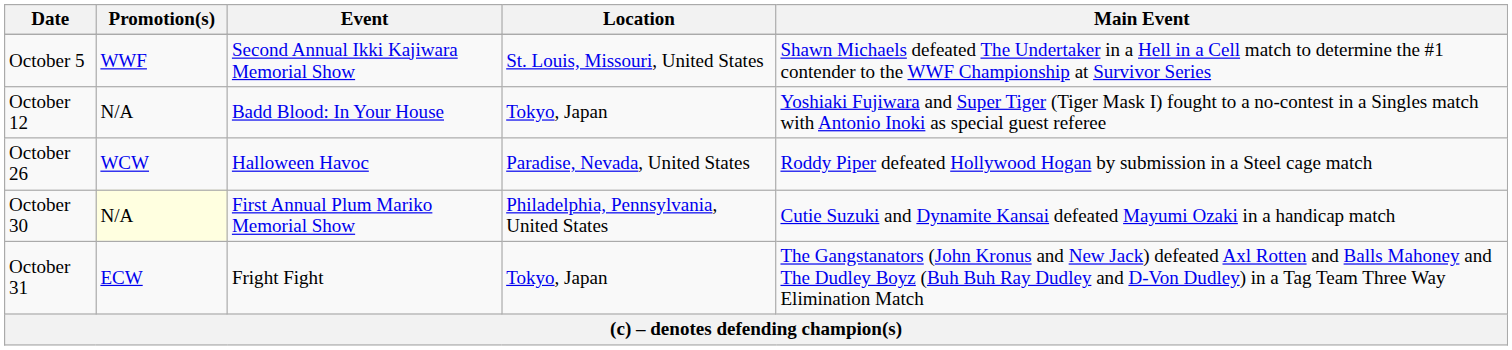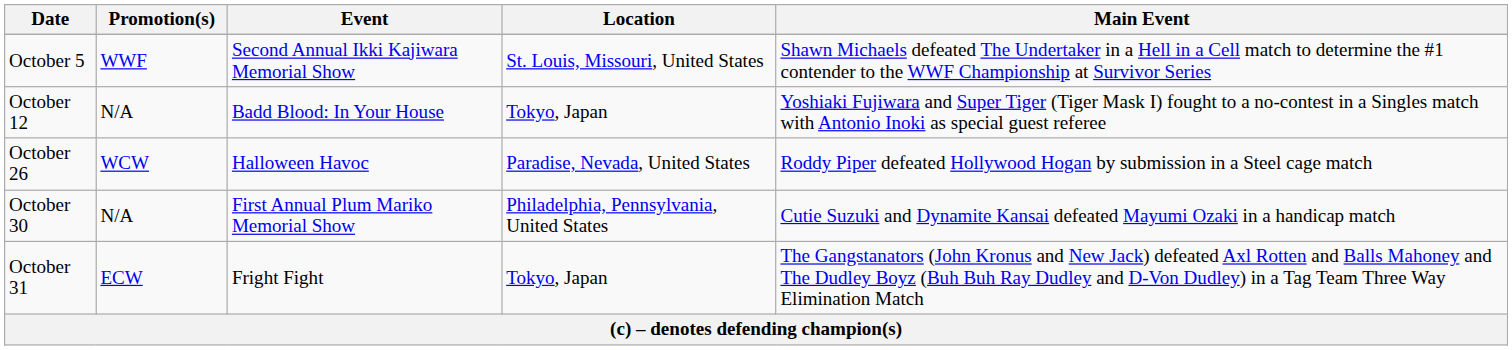(117, 215) lightyellow background -> (117, 215) no background
